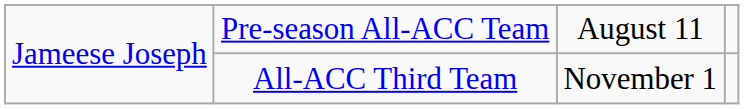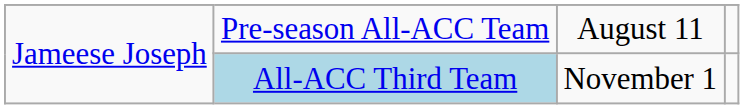(385, 77) no background -> (385, 77) lightblue background
